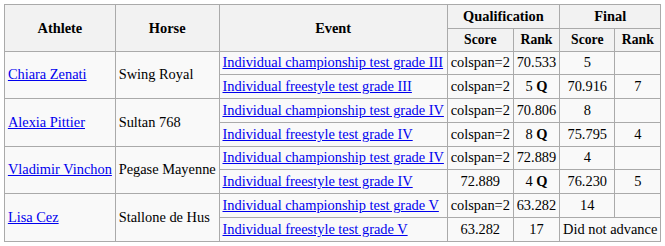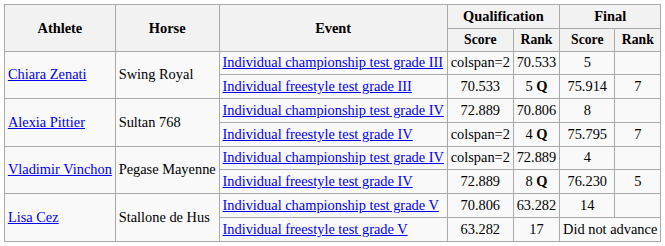(480, 86) colspan=2 -> (480, 86) 70.533
(587, 86) 70.916 -> (587, 86) 75.914
(480, 110) colspan=2 -> (480, 110) 72.889
(536, 134) 8 Q -> (536, 134) 4 Q
(638, 134) 4 -> (638, 134) 7
(536, 181) 4 Q -> (536, 181) 8 Q
(480, 205) colspan=2 -> (480, 205) 70.806
